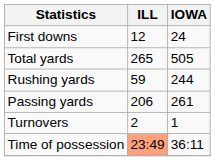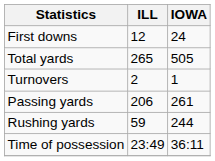rows swapped: (51, 79) <-> (38, 123)
(148, 144) lightsalmon background -> (148, 144) no background
